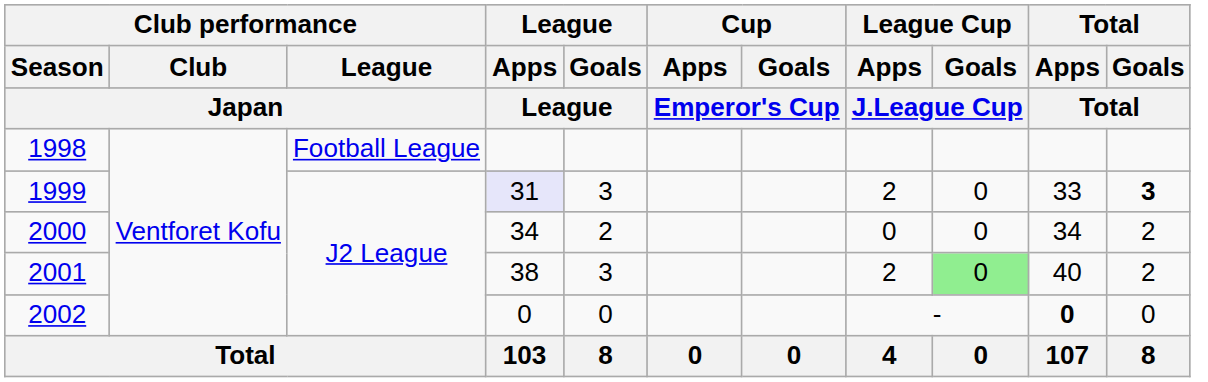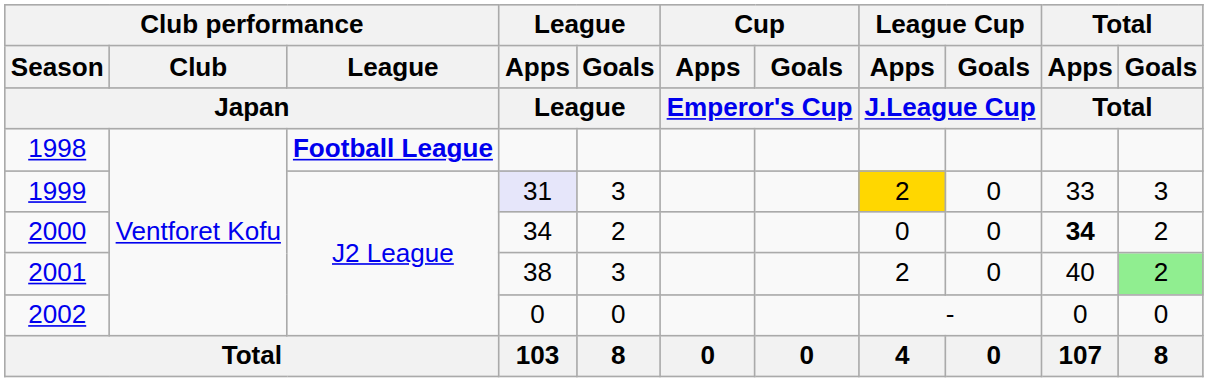(386, 149) normal -> (393, 149) bold
(889, 190) no background -> (902, 190) gold background
(1148, 190) bold -> (1161, 190) normal
(1067, 231) normal -> (1080, 231) bold
(981, 273) lightgreen background -> (994, 273) no background
(1148, 273) no background -> (1161, 273) lightgreen background
(1067, 314) bold -> (1080, 314) normal
